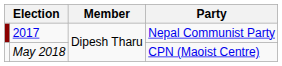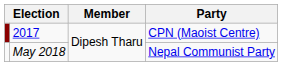(212, 33) Nepal Communist Party -> (204, 33) CPN (Maoist Centre)
(204, 52) CPN (Maoist Centre) -> (212, 52) Nepal Communist Party
